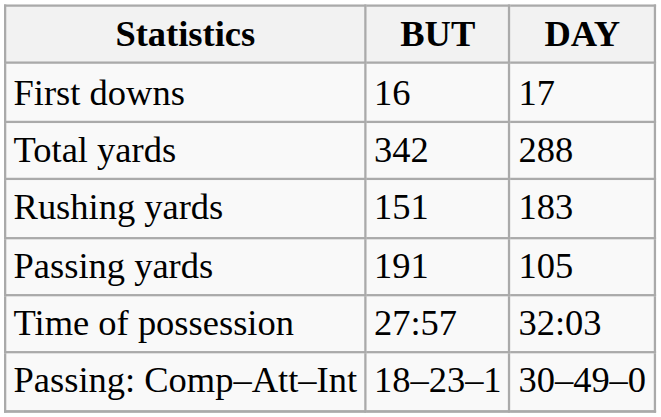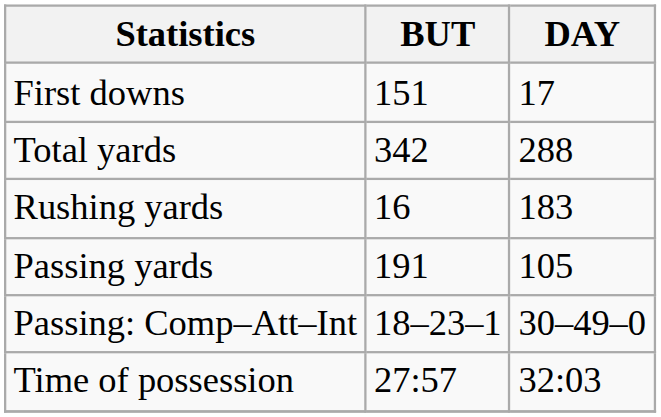(392, 91) 16 -> (401, 91) 151
(401, 207) 151 -> (392, 207) 16
rows swapped: (185, 381) <-> (154, 323)
